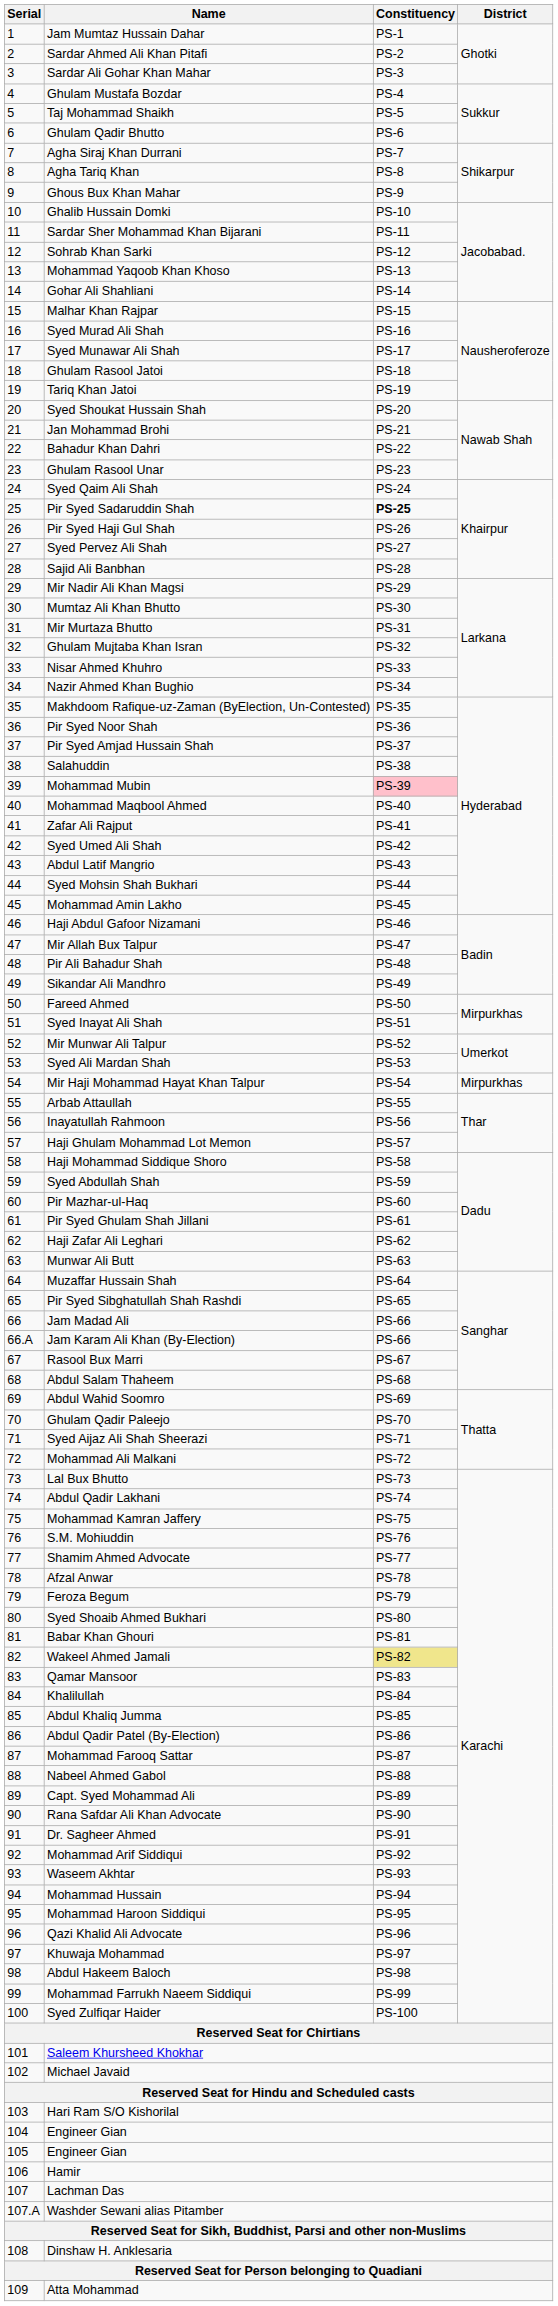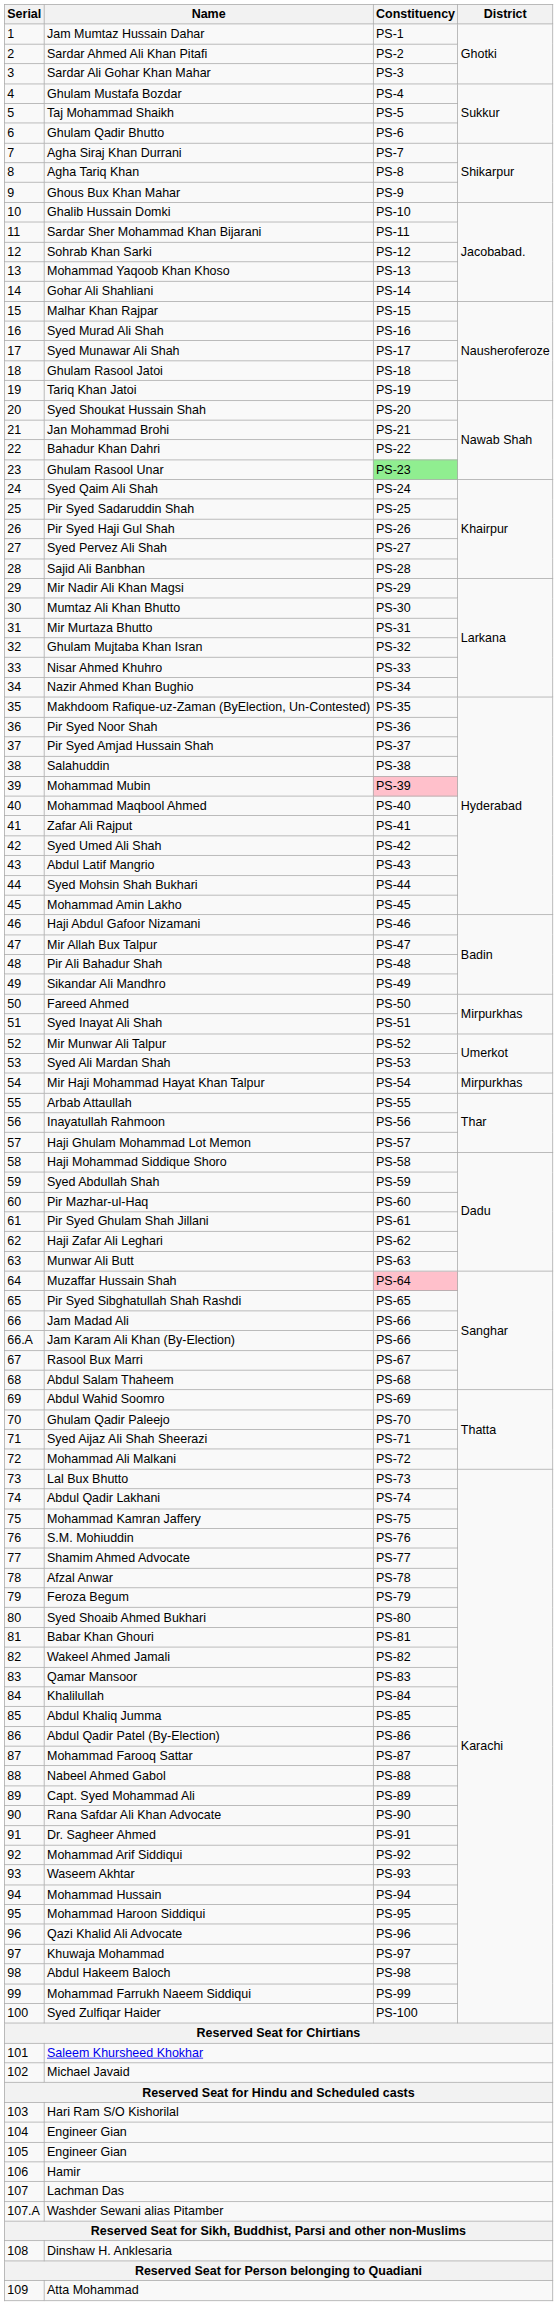(393, 469) no background -> (393, 469) lightgreen background
(393, 509) bold -> (393, 509) normal
(393, 1281) no background -> (393, 1281) pink background
(393, 1657) khaki background -> (393, 1657) no background
